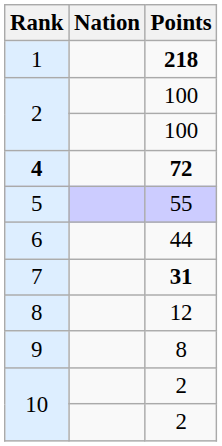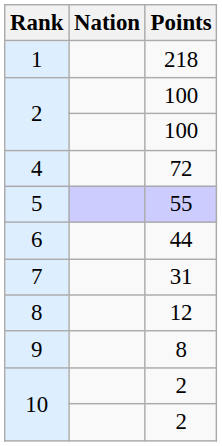(181, 58) bold -> (181, 58) normal
(37, 167) bold -> (37, 167) normal
(181, 167) bold -> (181, 167) normal
(181, 276) bold -> (181, 276) normal
